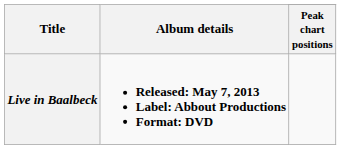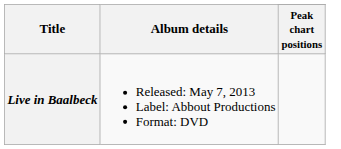(195, 107) bold -> (189, 107) normal
